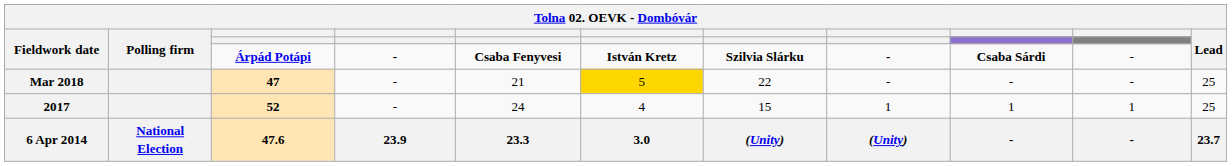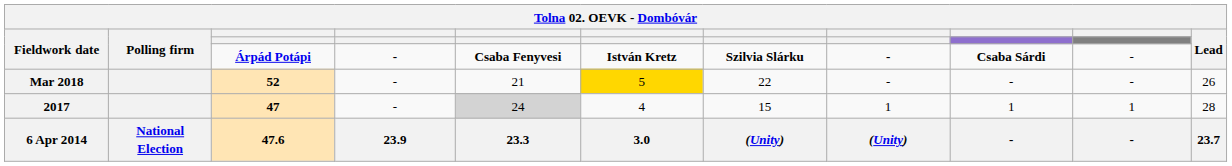(273, 81) 47 -> (273, 81) 52
(1209, 82) 25 -> (1209, 82) 26
(273, 105) 52 -> (273, 105) 47
(518, 106) no background -> (518, 106) lightgrey background
(1209, 106) 25 -> (1209, 106) 28
